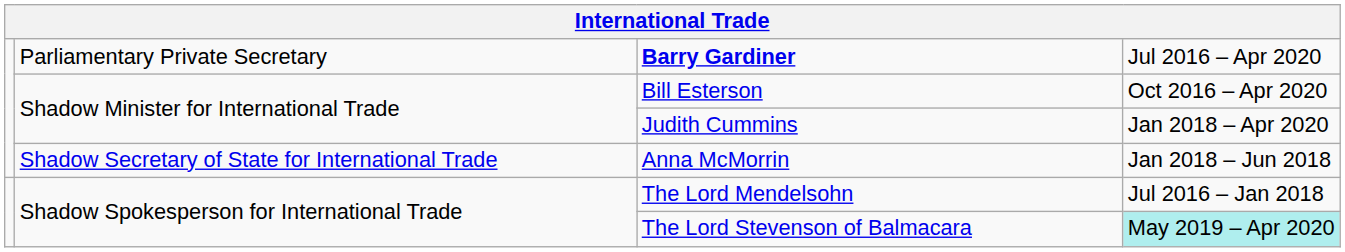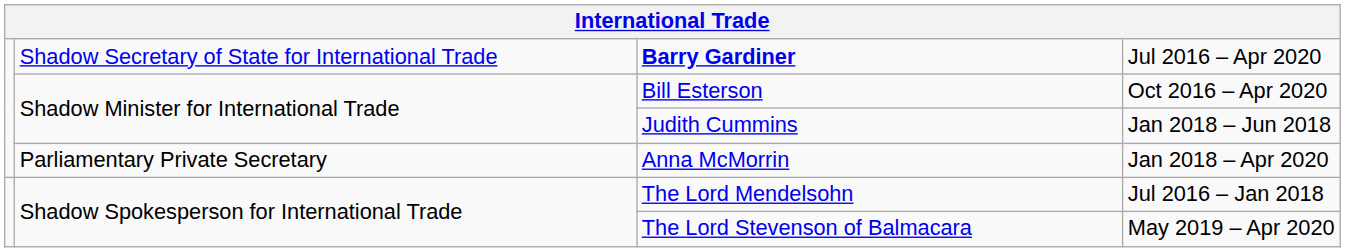(173, 56) Parliamentary Private Secretary -> (259, 56) Shadow Secretary of State for International Trade
(1228, 125) Jan 2018 – Apr 2020 -> (1229, 125) Jan 2018 – Jun 2018
(259, 159) Shadow Secretary of State for International Trade -> (173, 159) Parliamentary Private Secretary
(1229, 159) Jan 2018 – Jun 2018 -> (1228, 159) Jan 2018 – Apr 2020
(1231, 228) paleturquoise background -> (1231, 228) no background
